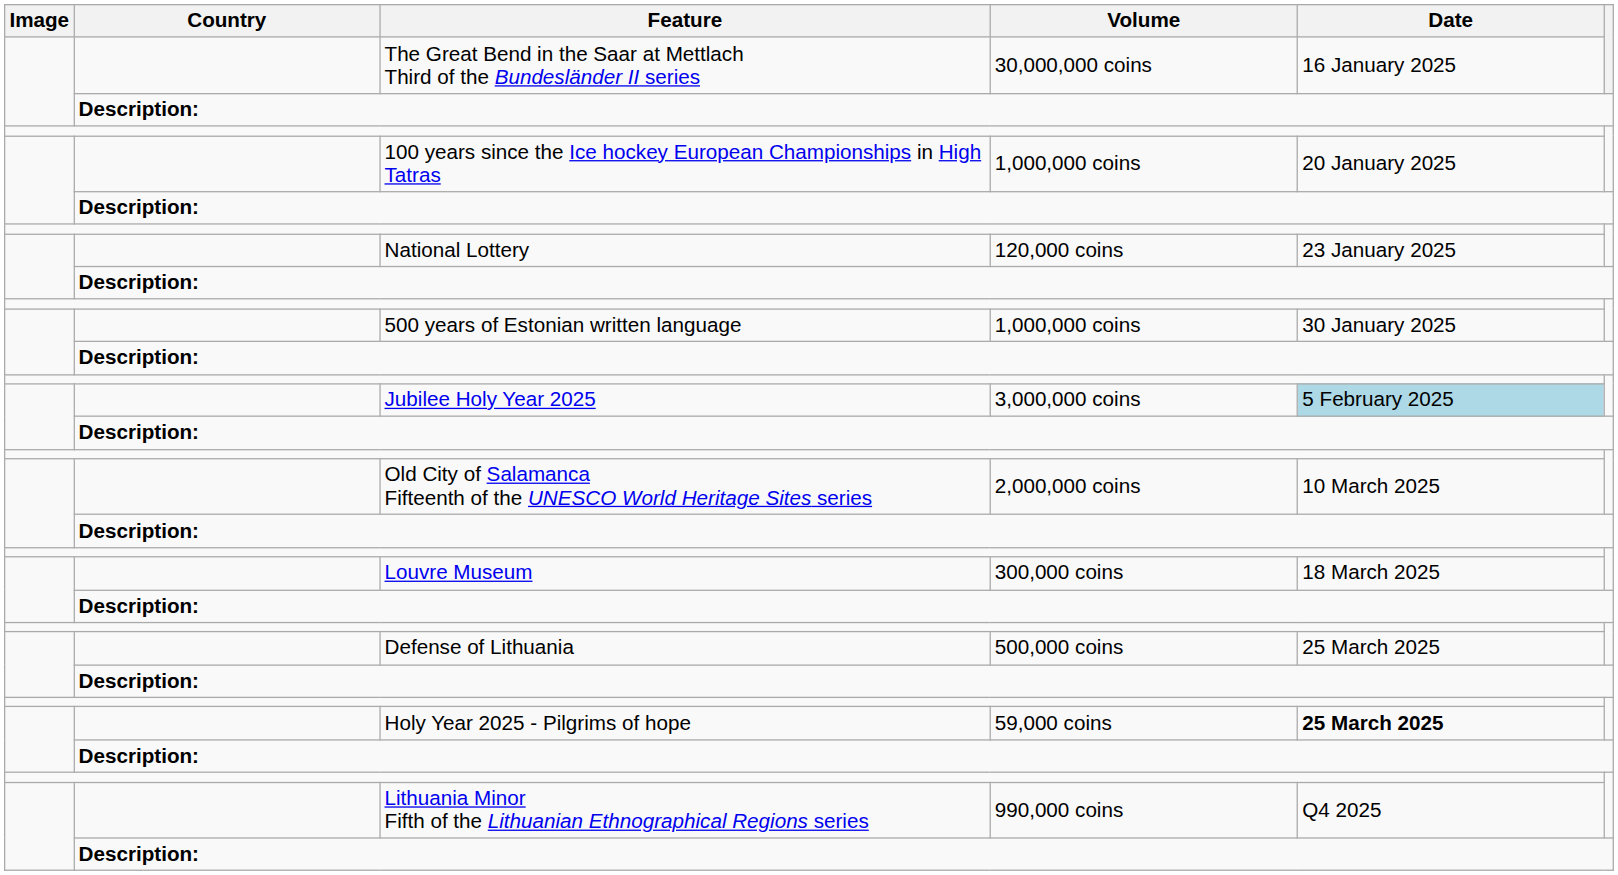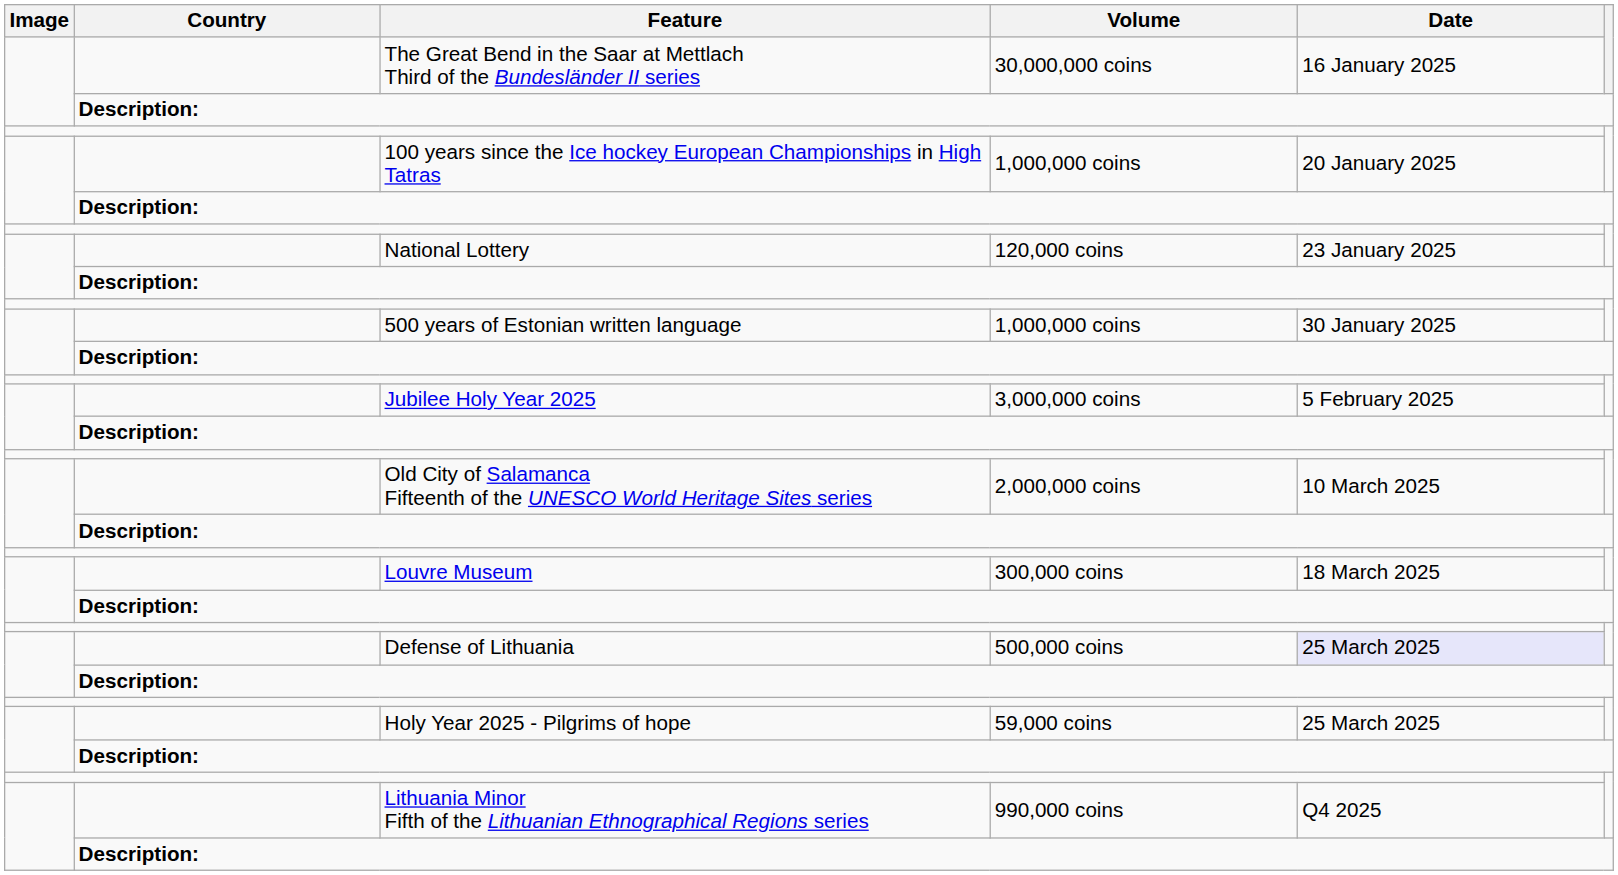(1378, 399) lightblue background -> (1378, 399) no background
(1371, 648) no background -> (1371, 648) lavender background
(1373, 723) bold -> (1371, 723) normal
